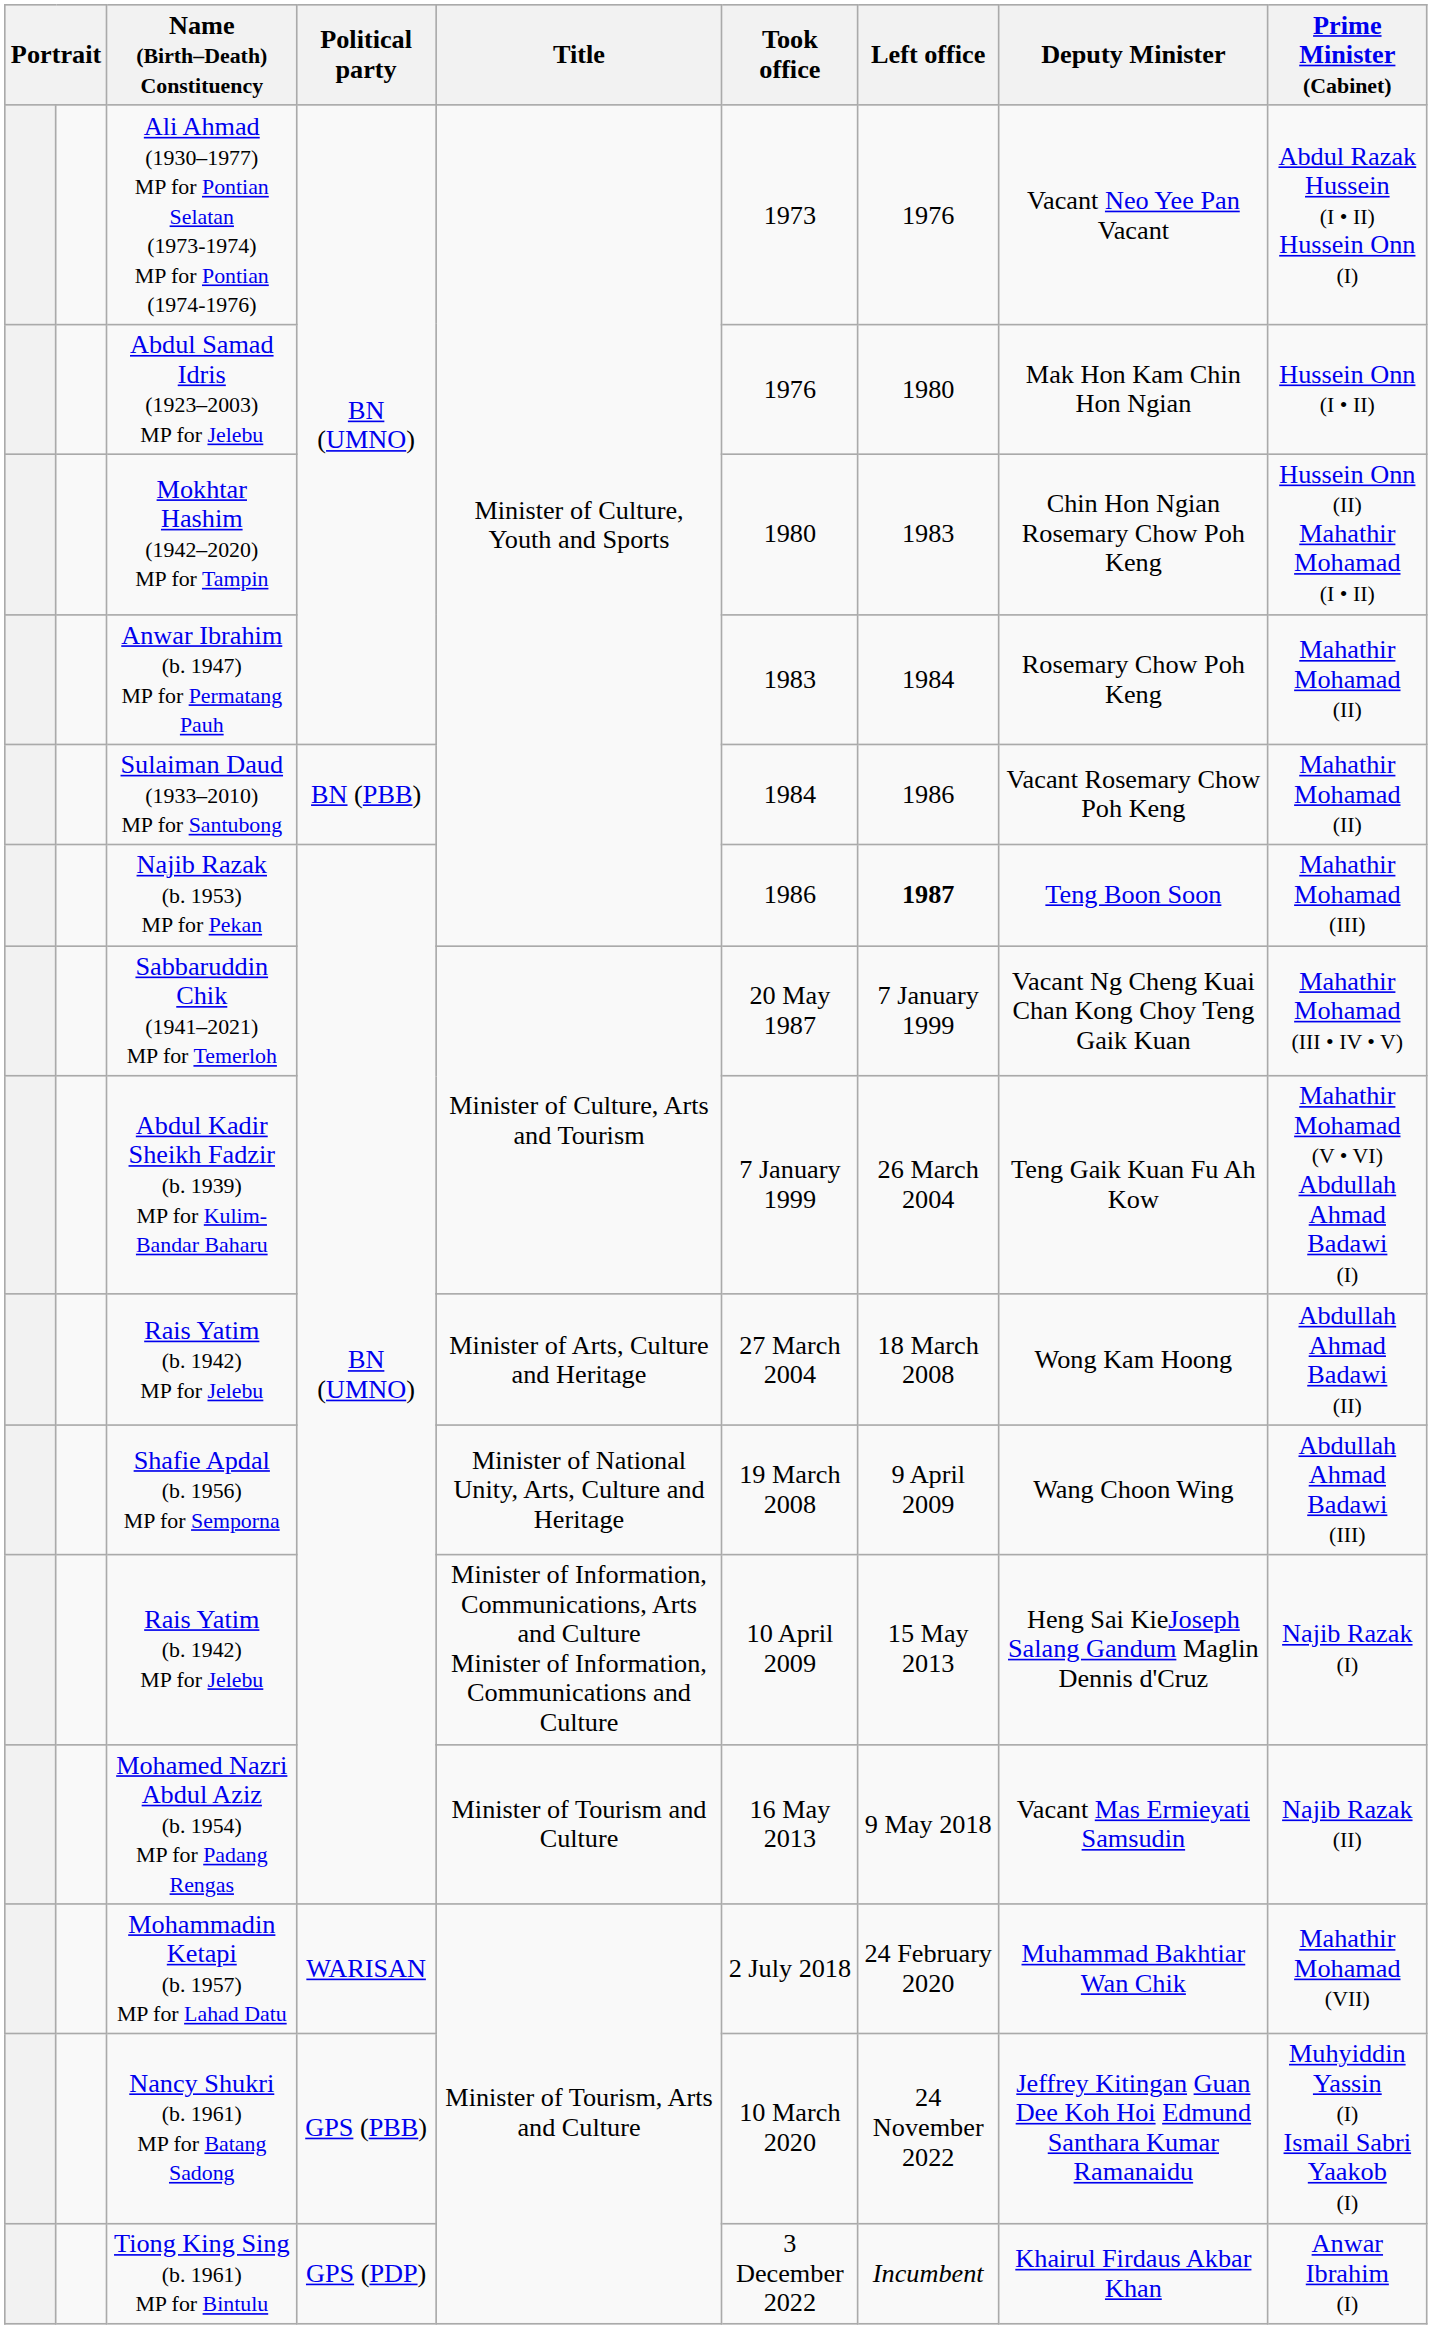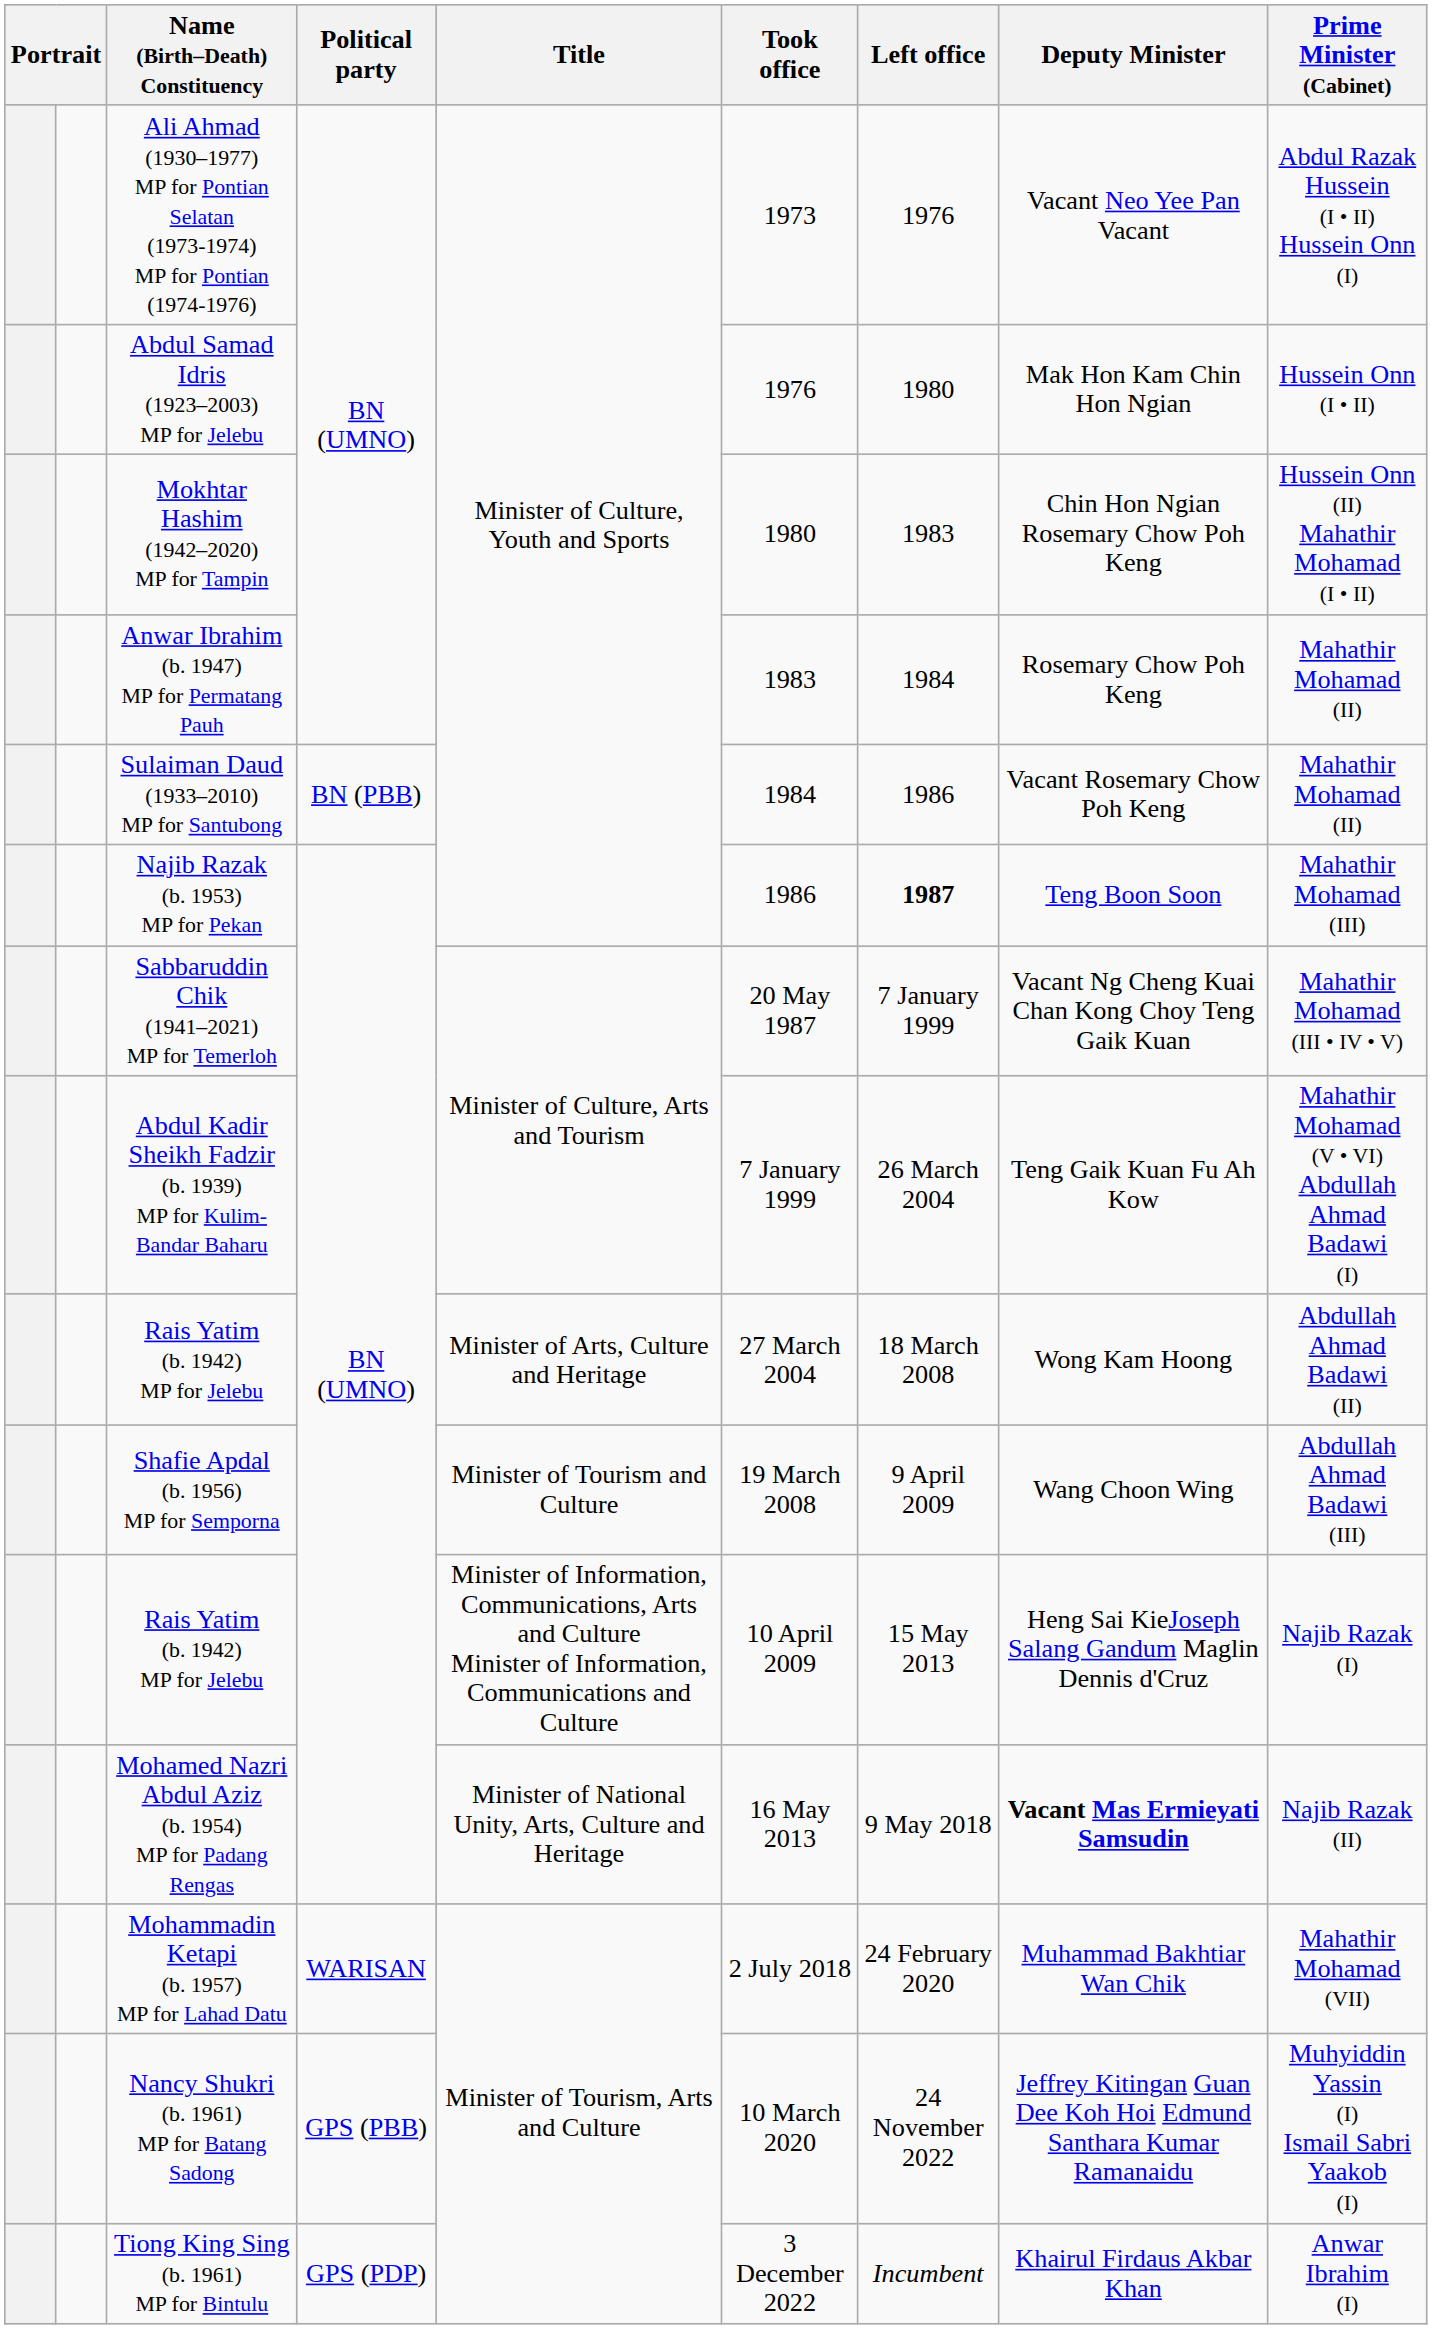(579, 1489) Minister of National Unity, Arts, Culture and Heritage -> (579, 1489) Minister of Tourism and Culture
(579, 1823) Minister of Tourism and Culture -> (579, 1823) Minister of National Unity, Arts, Culture and Heritage
(1133, 1823) normal -> (1133, 1823) bold
